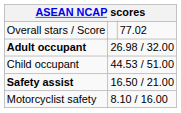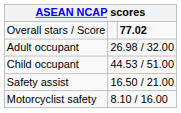(133, 30) normal -> (133, 30) bold
(46, 47) bold -> (43, 47) normal
(40, 82) bold -> (38, 82) normal
